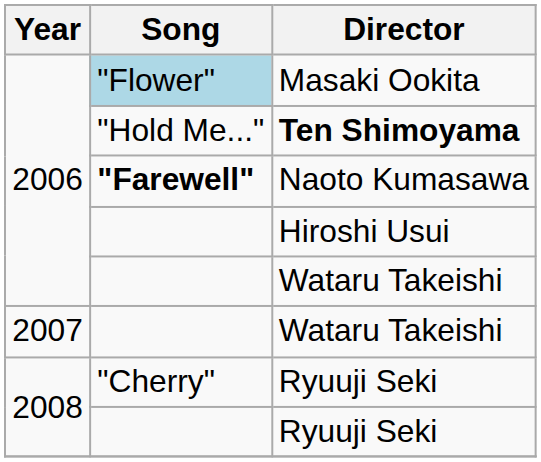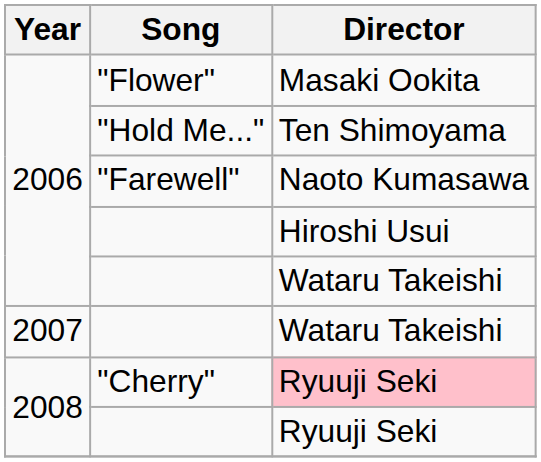(156, 79) lightblue background -> (156, 79) no background
(399, 130) bold -> (392, 130) normal
(176, 180) bold -> (168, 180) normal
(358, 381) no background -> (358, 381) pink background
